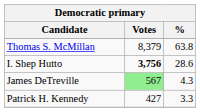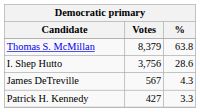(150, 64) bold -> (150, 64) normal
(153, 81) lightgreen background -> (153, 81) no background
